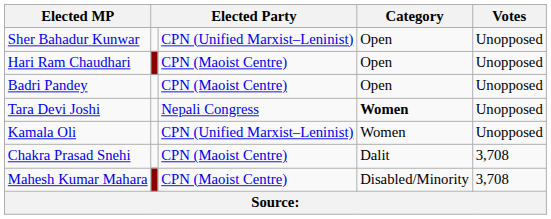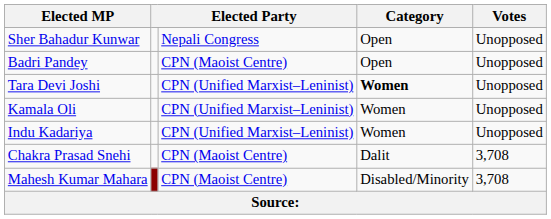(257, 39) CPN (Unified Marxist–Leninist) -> (210, 39) Nepali Congress
- row: (69, 62)
(210, 109) Nepali Congress -> (257, 86) CPN (Unified Marxist–Leninist)
+ row: (50, 132)
